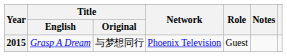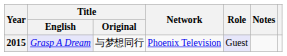(60, 43) no background -> (60, 43) lavender background
(237, 43) no background -> (237, 43) lavender background
